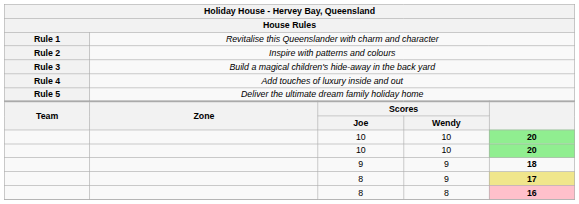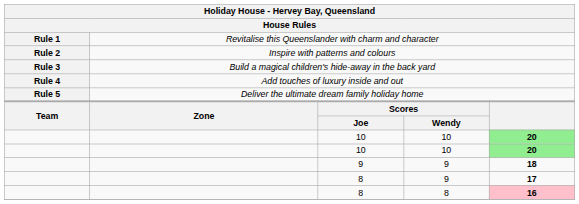(532, 179) khaki background -> (532, 179) no background
